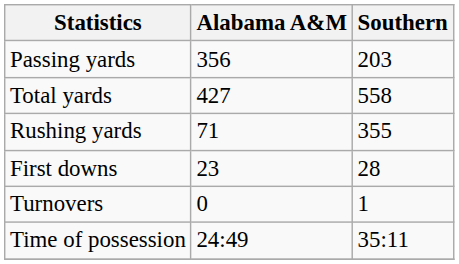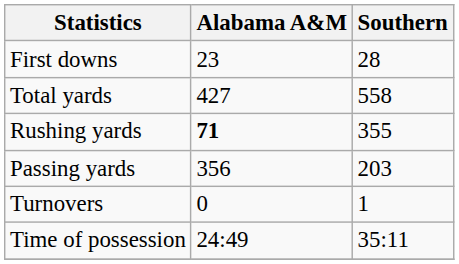rows swapped: (64, 167) <-> (73, 58)
(208, 131) normal -> (208, 131) bold
